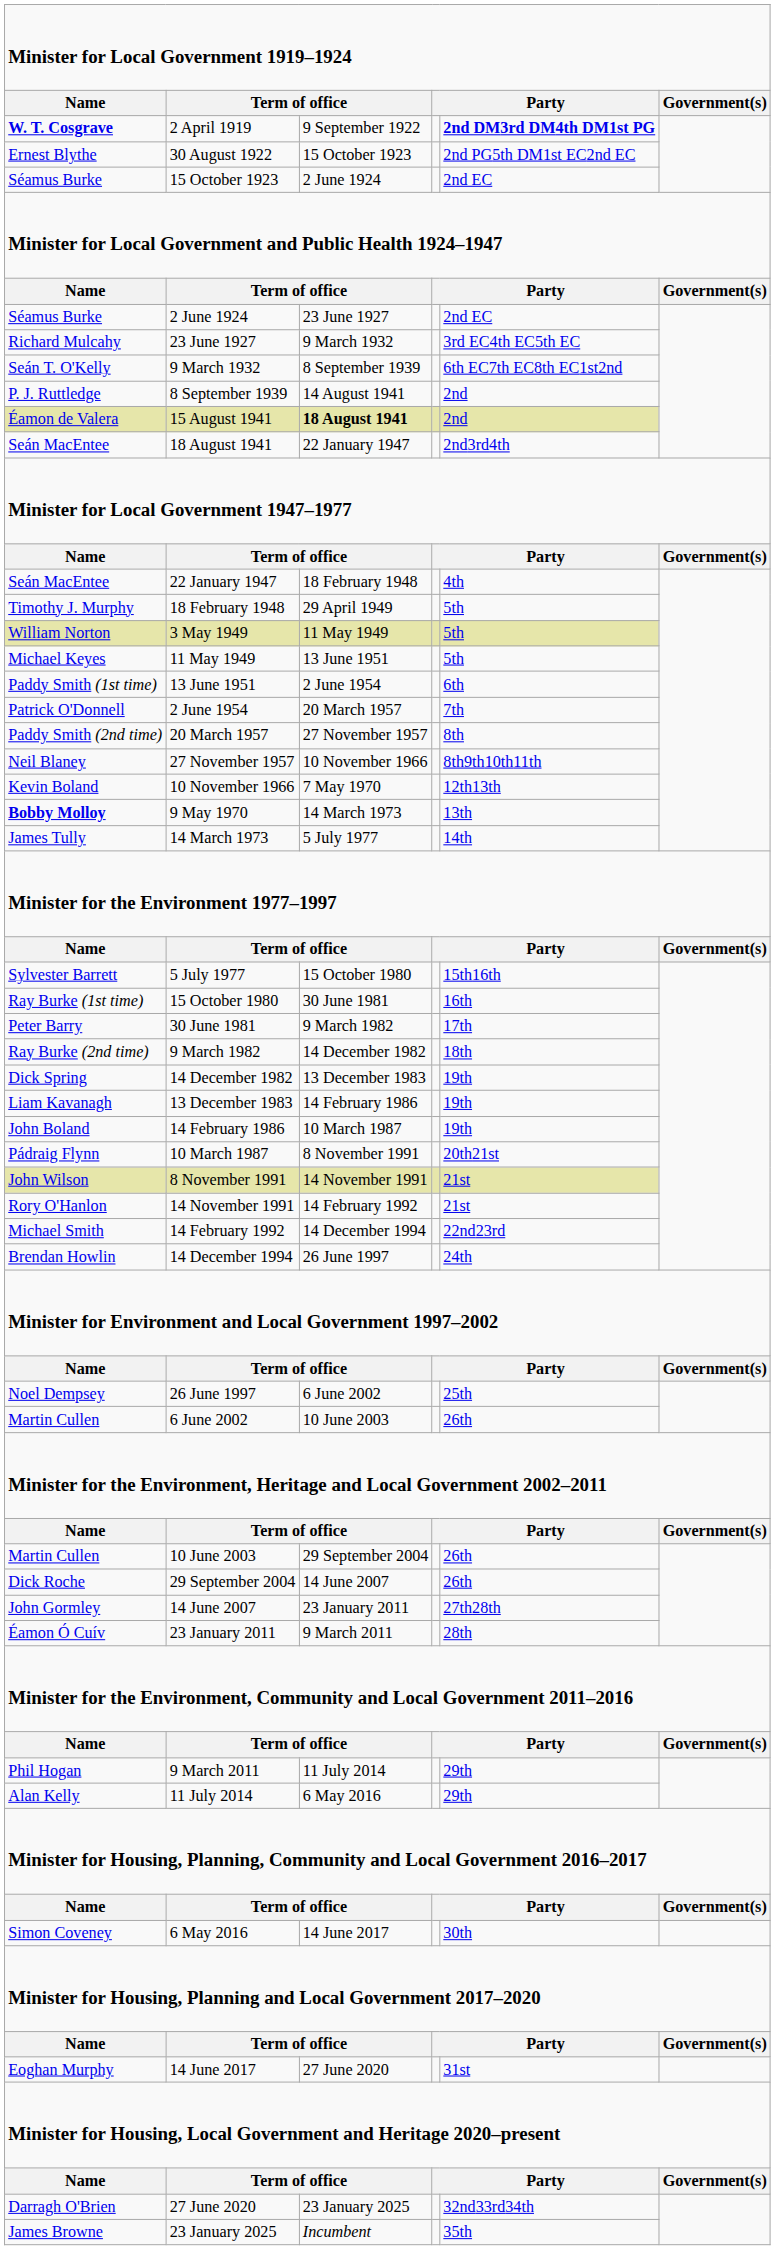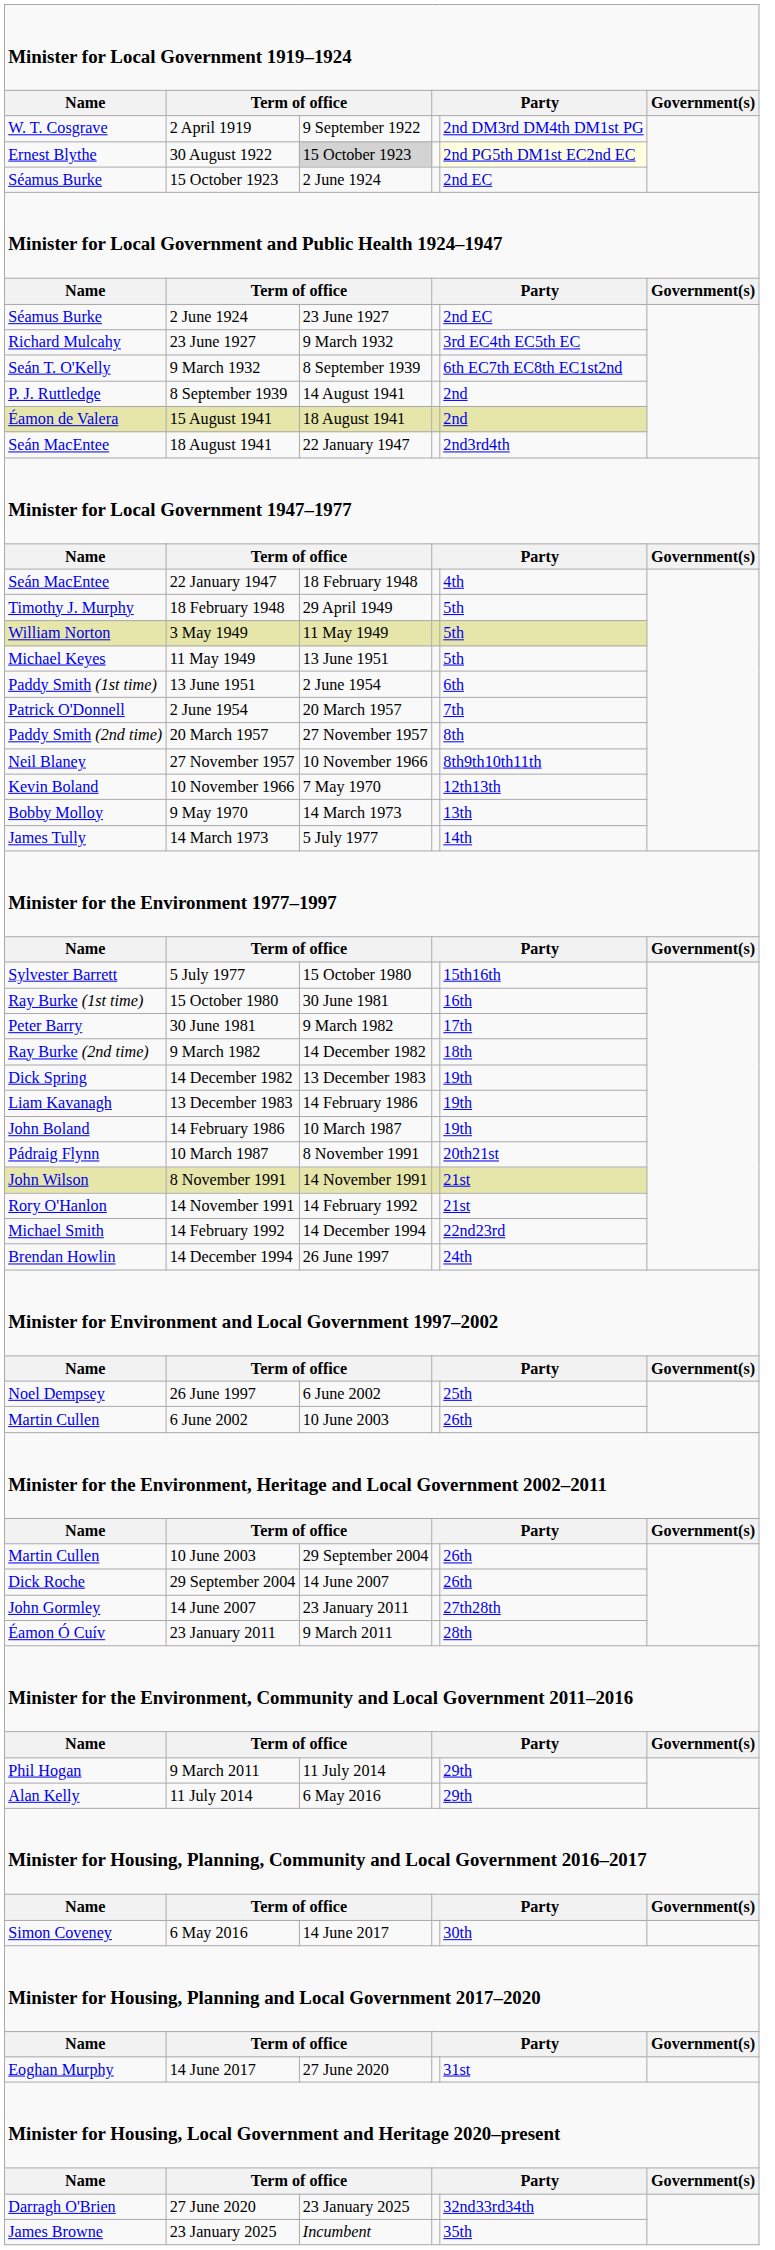(61, 128) bold -> (58, 128) normal
(549, 128) bold -> (543, 128) normal
(357, 154) no background -> (357, 154) lightgrey background
(539, 154) no background -> (539, 154) lightyellow background
(355, 419) bold -> (354, 419) normal
(57, 812) bold -> (56, 812) normal
